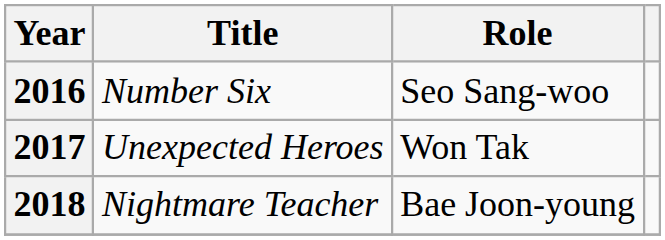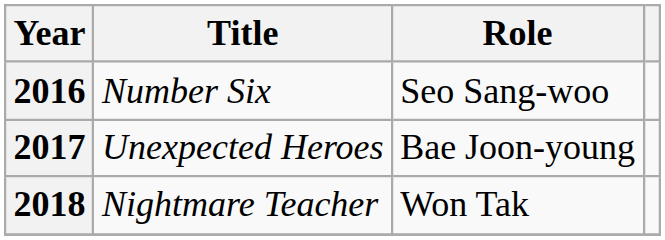(465, 147) Won Tak -> (518, 147) Bae Joon-young
(518, 204) Bae Joon-young -> (465, 204) Won Tak
